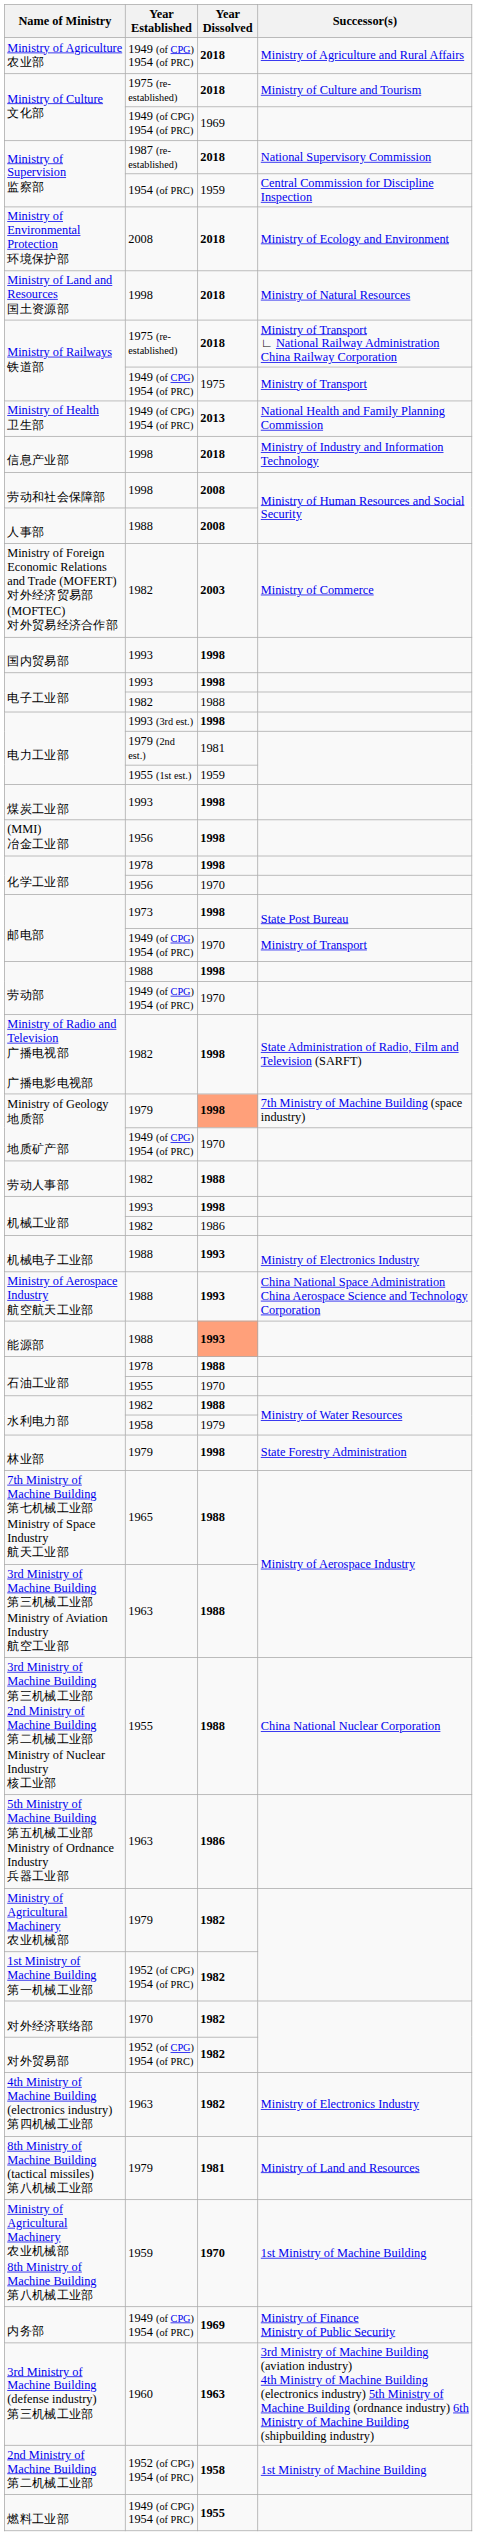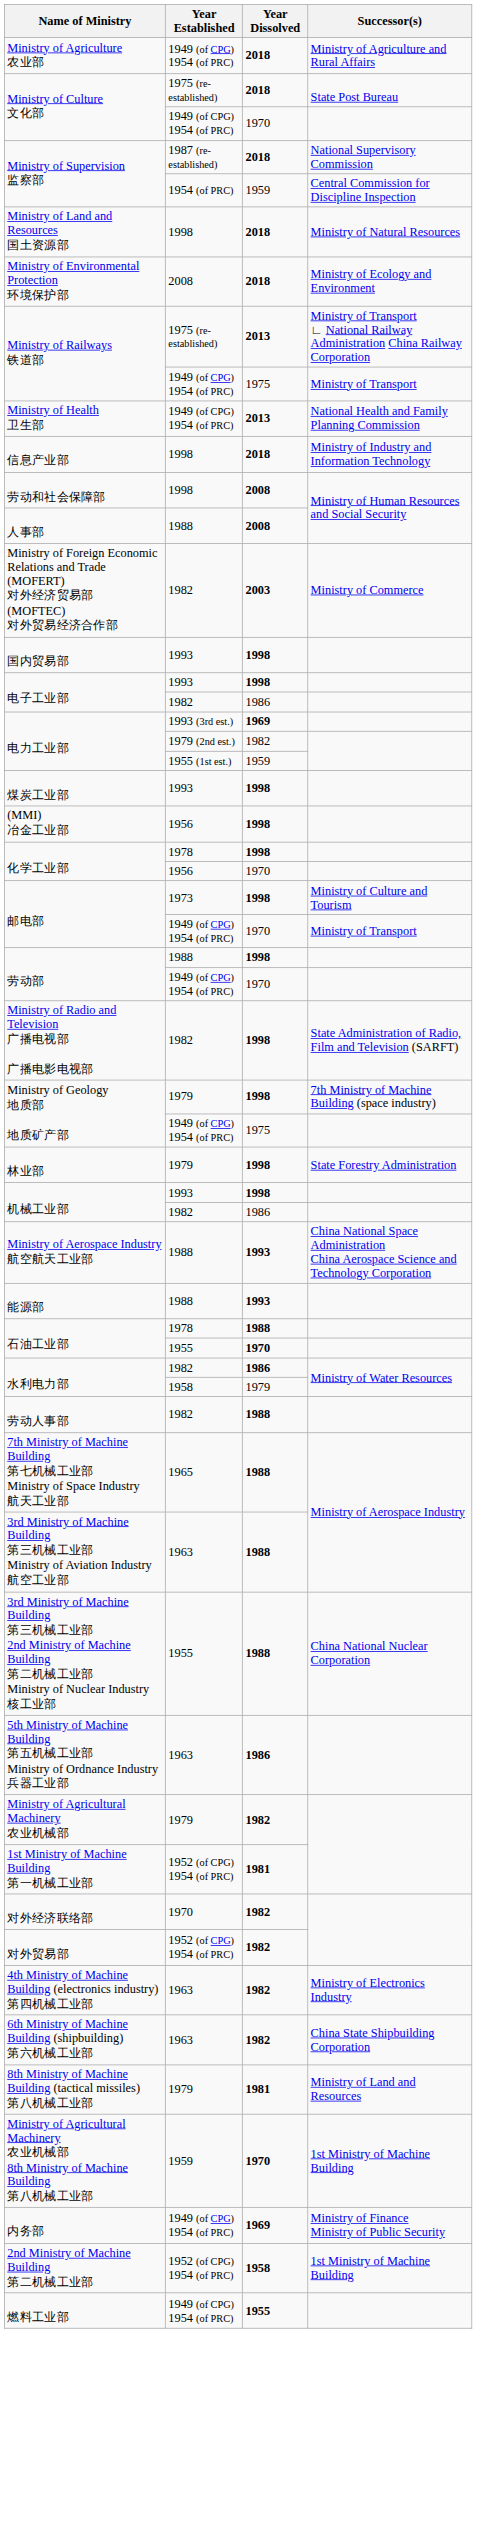(341, 90) Ministry of Culture and Tourism -> (354, 97) State Post Bureau
(213, 123) 1969 -> (258, 123) 1970
rows swapped: (60, 294) <-> (44, 238)
(213, 343) 2018 -> (258, 336) 2013
(213, 702) 1988 -> (258, 702) 1986
(213, 721) 1998 -> (258, 721) 1969
(213, 748) 1981 -> (258, 741) 1982
(305, 918) State Post Bureau -> (369, 897) Ministry of Culture and Tourism
(213, 1110) lightsalmon background -> (258, 1097) no background
(213, 1144) 1970 -> (258, 1130) 1975
rows swapped: (26, 1459) <-> (38, 1185)
- row: (50, 1260)
(213, 1338) lightsalmon background -> (258, 1300) no background
(213, 1386) normal -> (258, 1348) bold
(213, 1405) 1988 -> (258, 1367) 1986
(213, 1976) 1982 -> (258, 1869) 1981
+ row: (68, 2039)
- row: (52, 2393)
